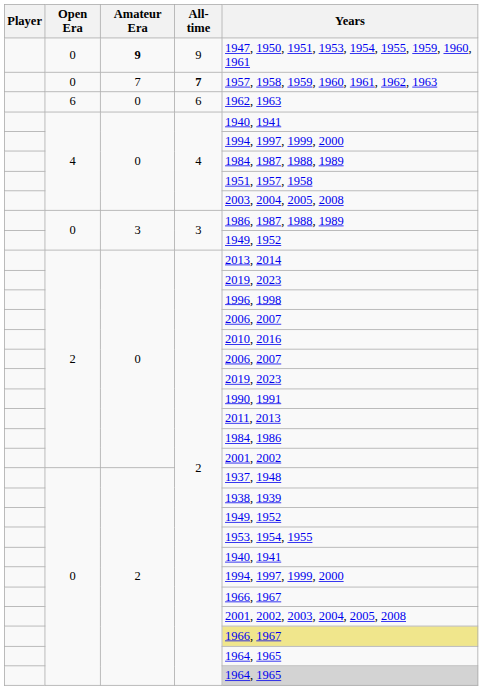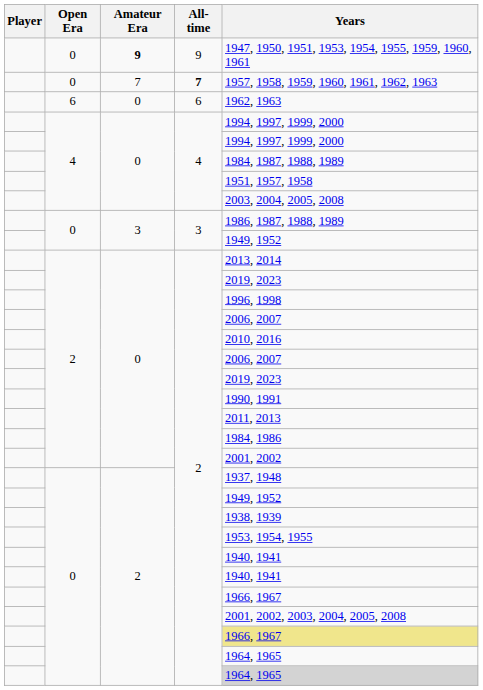(253, 121) 1940, 1941 -> (284, 121) 1994, 1997, 1999, 2000
(253, 497) 1938, 1939 -> (253, 497) 1949, 1952
(253, 517) 1949, 1952 -> (253, 517) 1938, 1939
(284, 576) 1994, 1997, 1999, 2000 -> (253, 576) 1940, 1941
